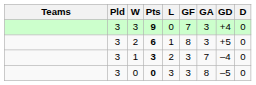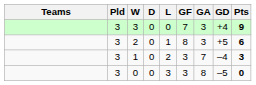columns swapped: (243, 12) <-> (153, 12)
